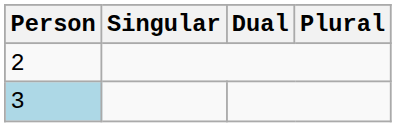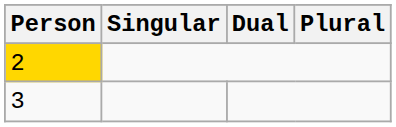(18, 63) no background -> (18, 63) gold background
(18, 101) lightblue background -> (18, 101) no background
